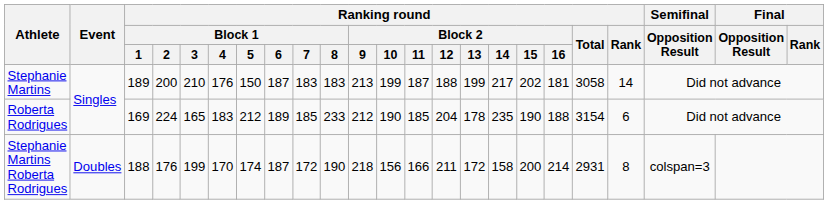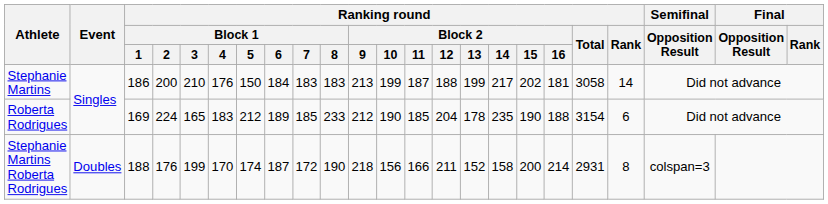(138, 82) 189 -> (138, 82) 186
(278, 82) 187 -> (278, 82) 184
(474, 167) 172 -> (474, 167) 152
